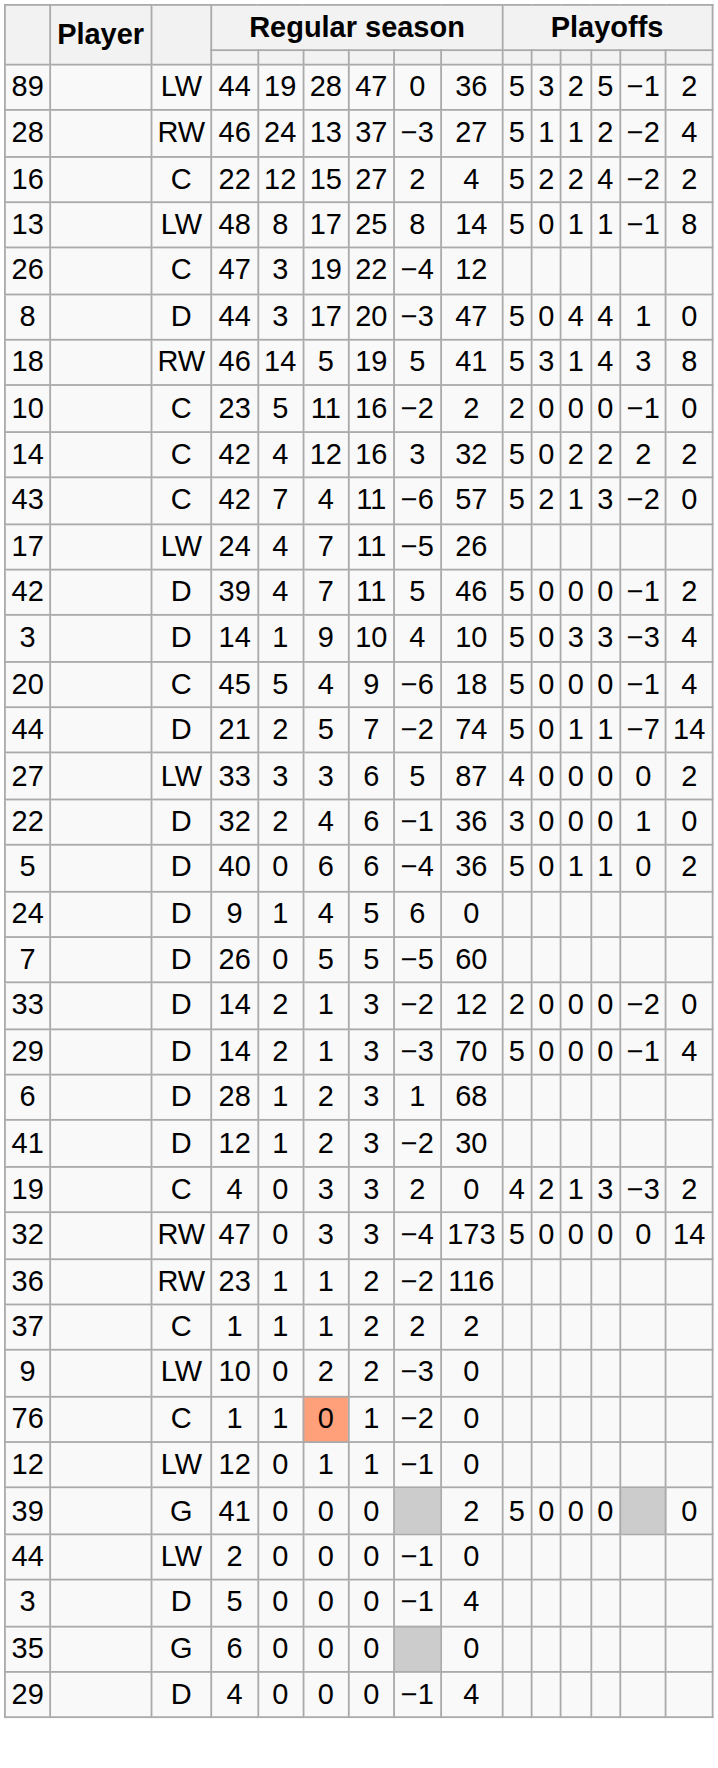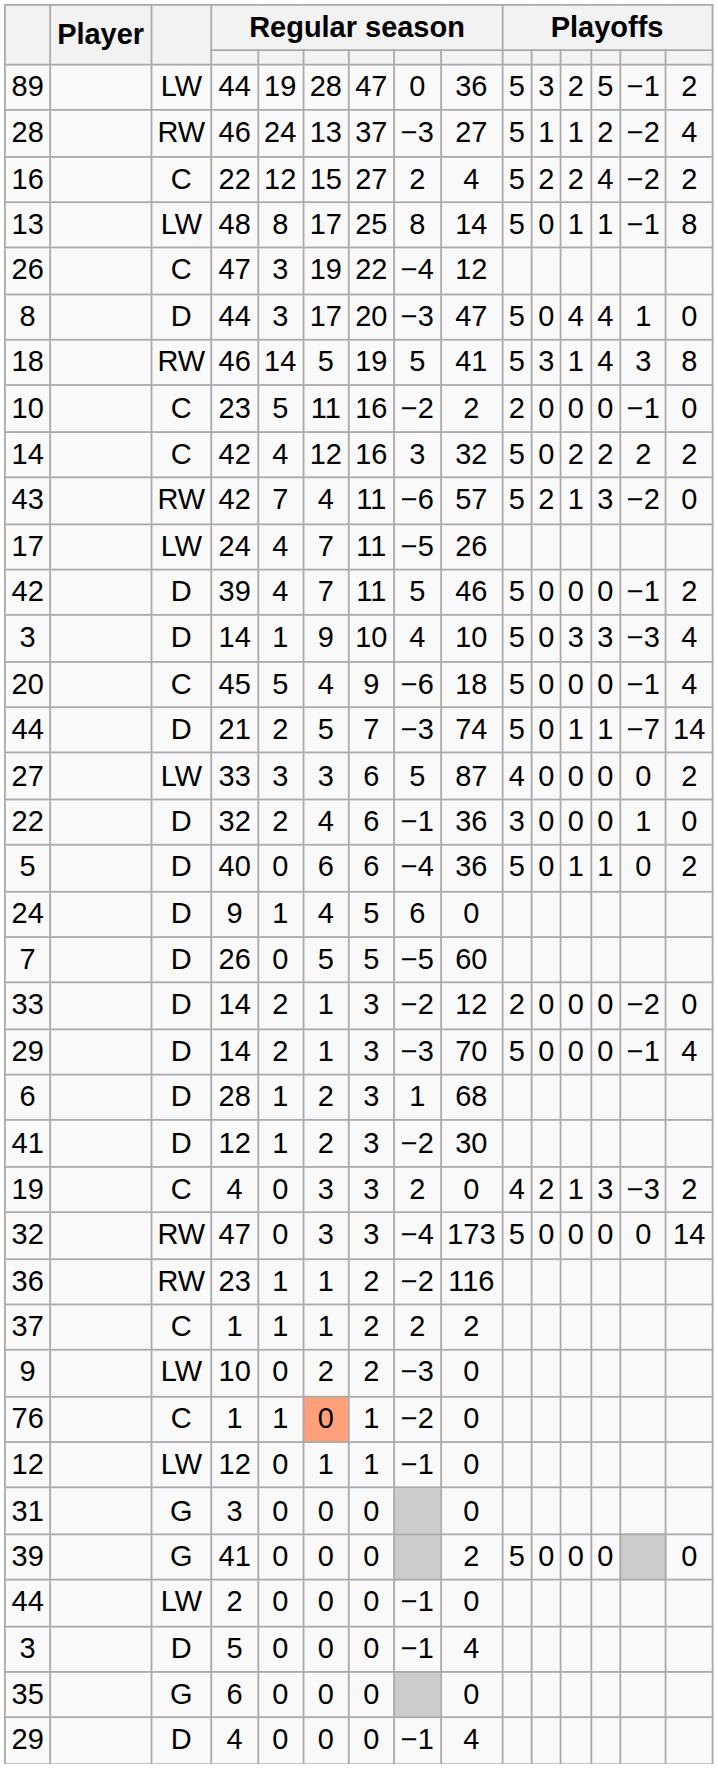(181, 500) C -> (181, 500) RW
(417, 729) −2 -> (417, 729) −3
+ row: (28, 1510)
